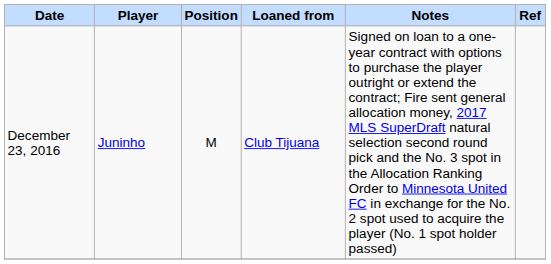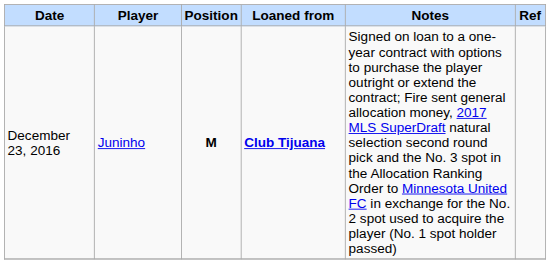(211, 143) normal -> (211, 143) bold
(282, 143) normal -> (285, 143) bold
